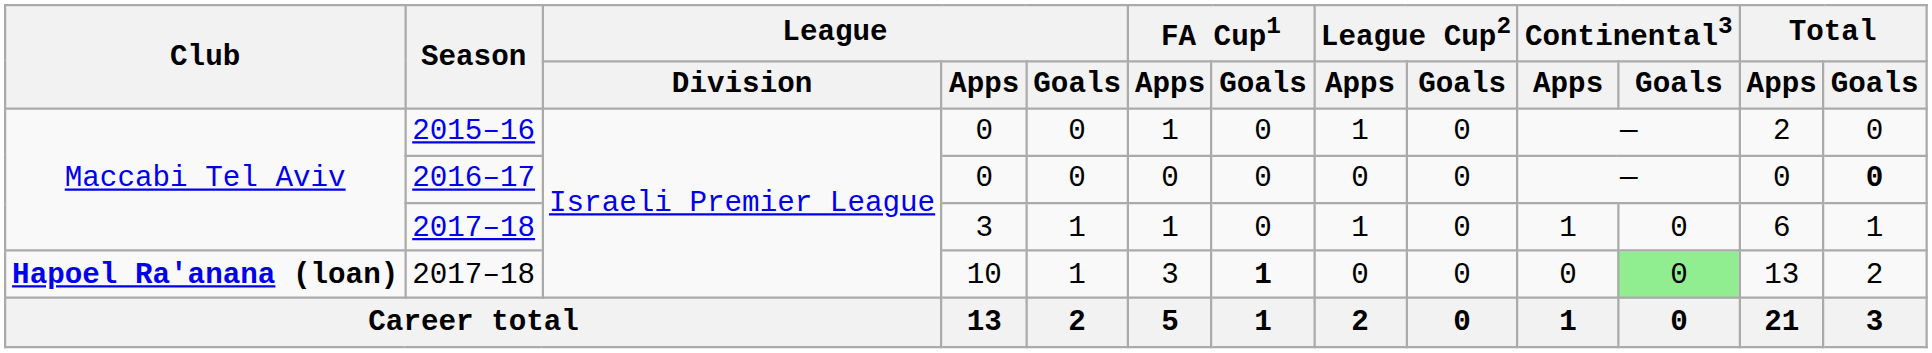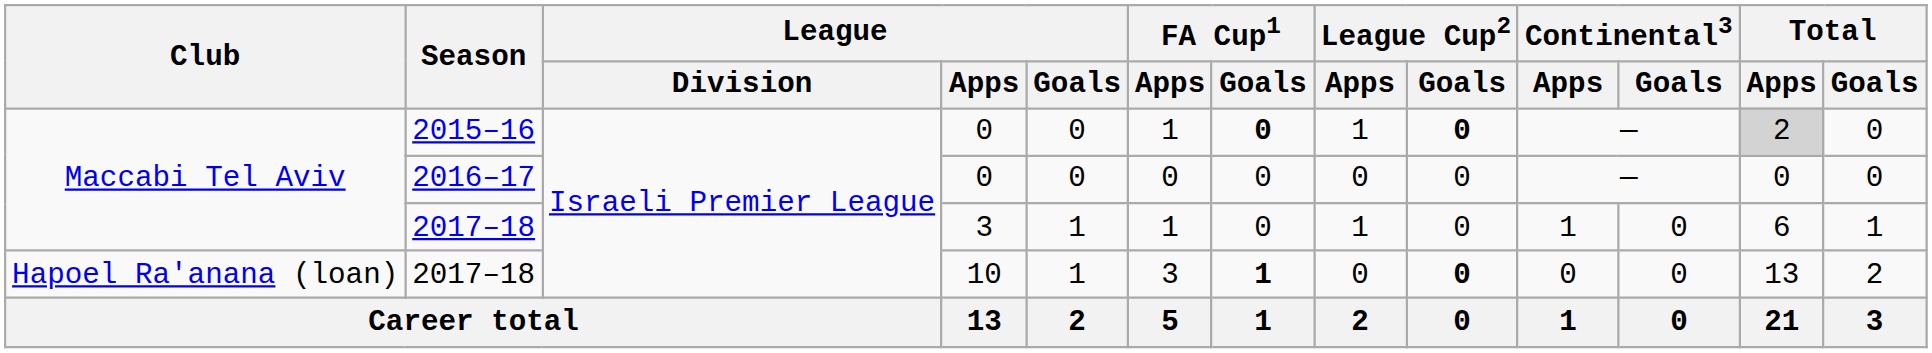(1263, 132) normal -> (1263, 132) bold
(1462, 132) normal -> (1462, 132) bold
(1782, 132) no background -> (1782, 132) lightgrey background
(1875, 179) bold -> (1875, 179) normal
(205, 275) bold -> (205, 275) normal
(1462, 275) normal -> (1462, 275) bold
(1679, 275) lightgreen background -> (1679, 275) no background
